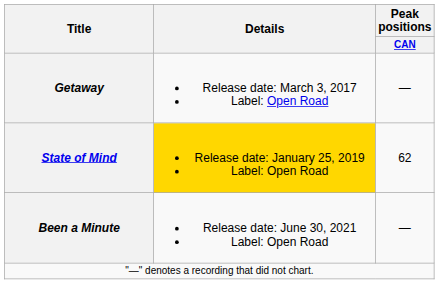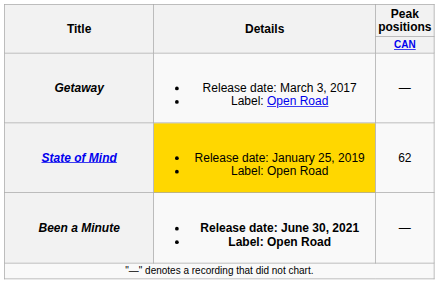(265, 235) normal -> (265, 235) bold
